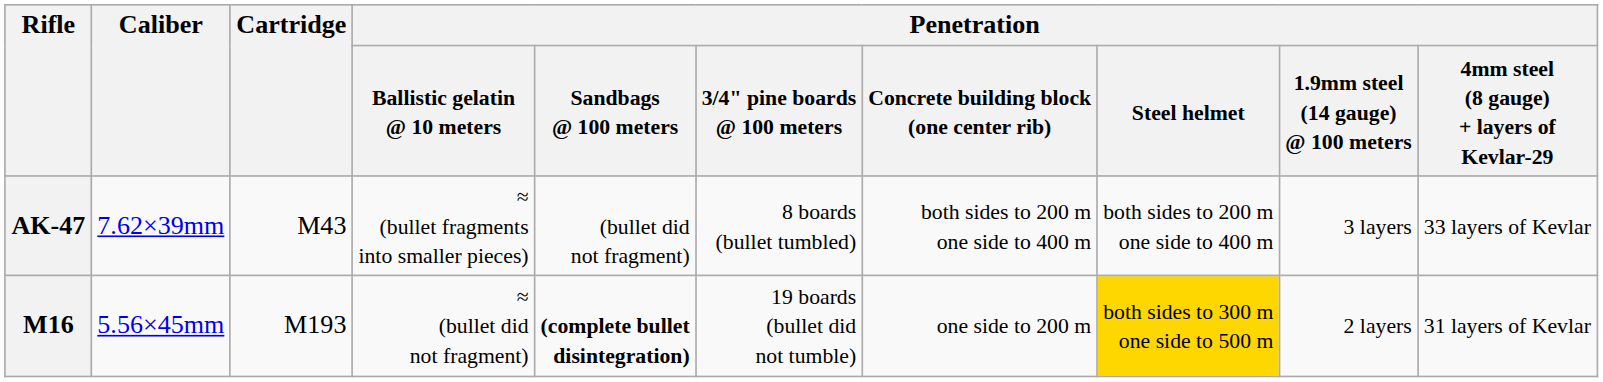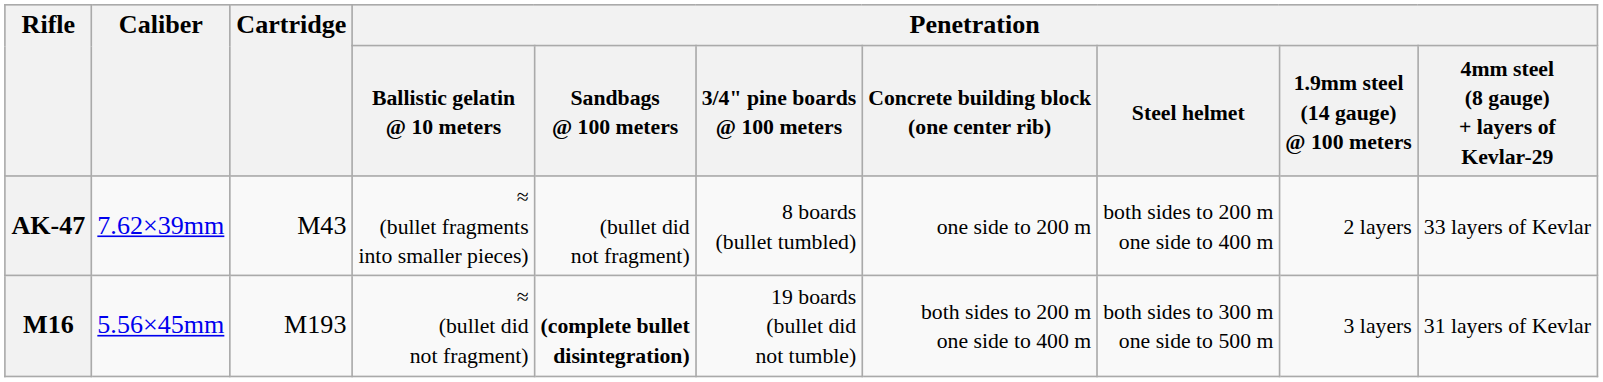(1006, 226) both sides to 200 m one side to 400 m -> (1014, 226) one side to 200 m
(1378, 226) 3 layers -> (1378, 226) 2 layers
(1014, 326) one side to 200 m -> (1006, 326) both sides to 200 m one side to 400 m
(1188, 326) gold background -> (1188, 326) no background
(1378, 326) 2 layers -> (1378, 326) 3 layers
